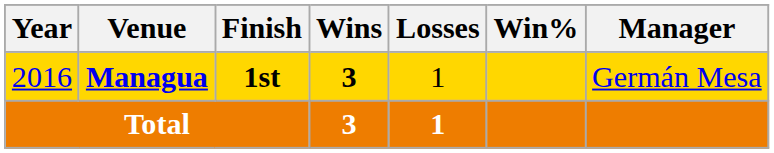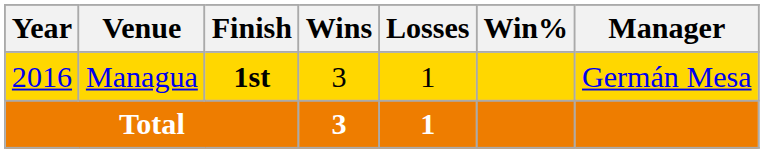(147, 76) bold -> (142, 76) normal
(349, 76) bold -> (339, 76) normal
